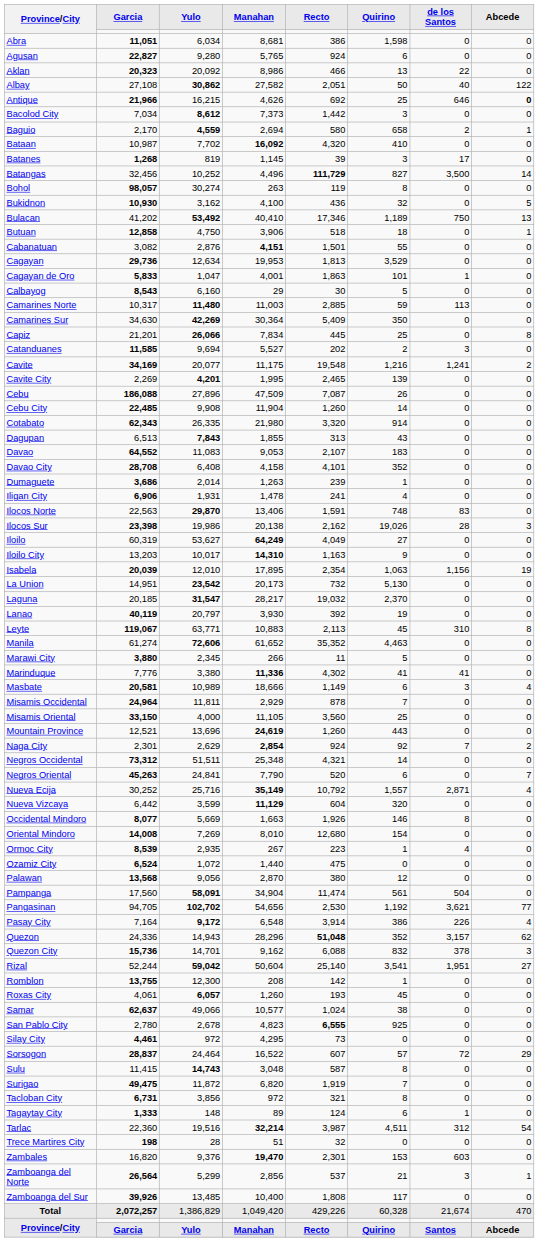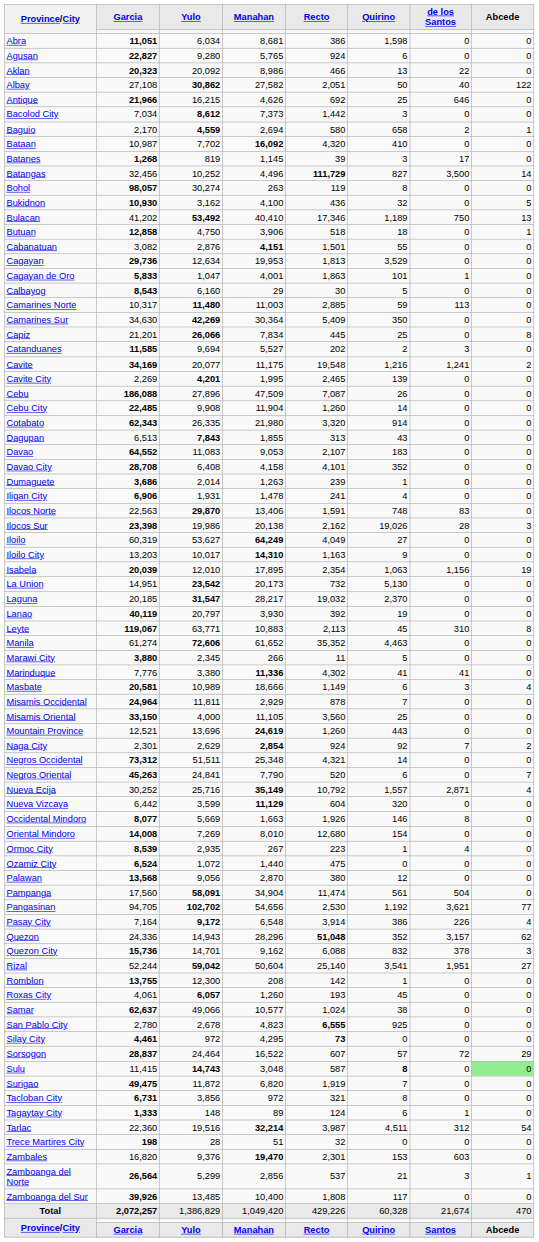(529, 100) bold -> (529, 100) normal
(340, 1039) normal -> (340, 1039) bold
(405, 1069) normal -> (405, 1069) bold
(529, 1069) no background -> (529, 1069) lightgreen background
